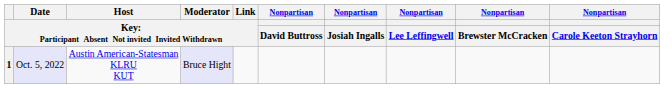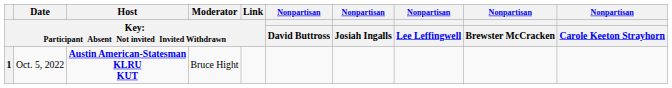(40, 65) lavender background -> (40, 65) no background
(124, 65) normal -> (127, 65) bold
(207, 65) lavender background -> (215, 65) no background
